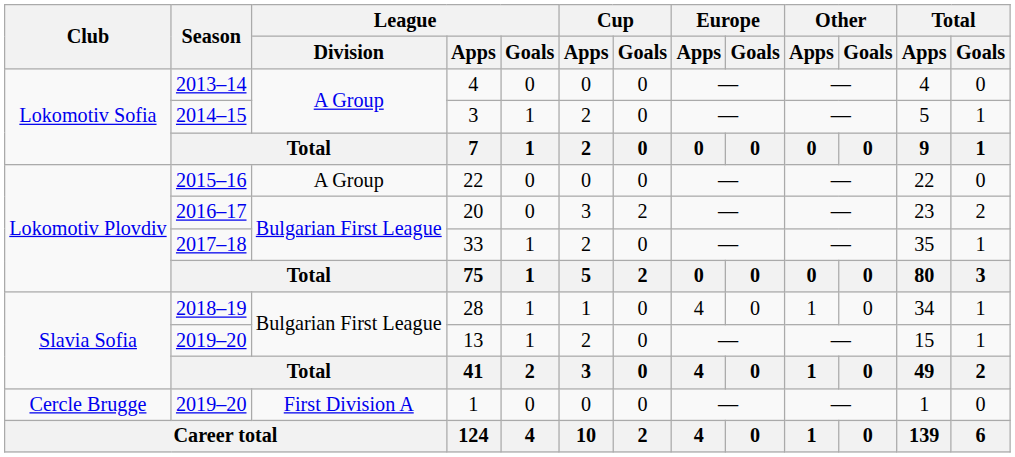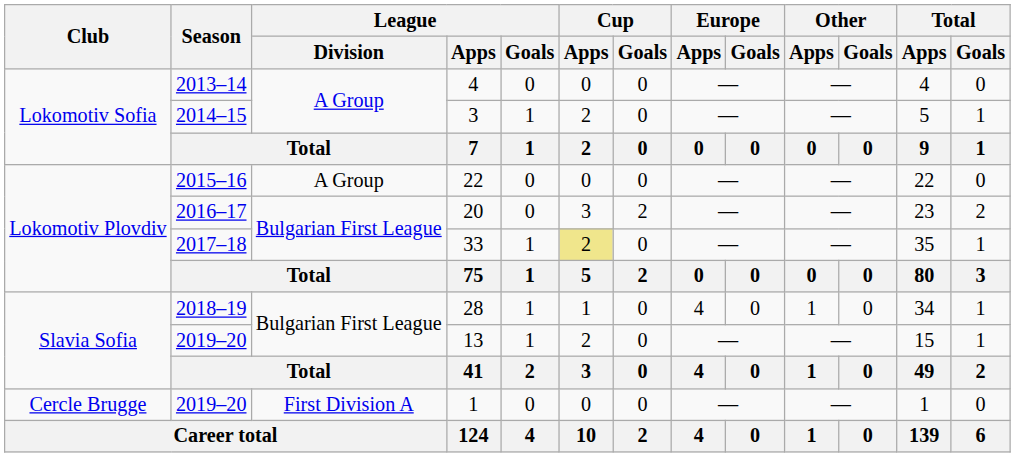(586, 244) no background -> (586, 244) khaki background
